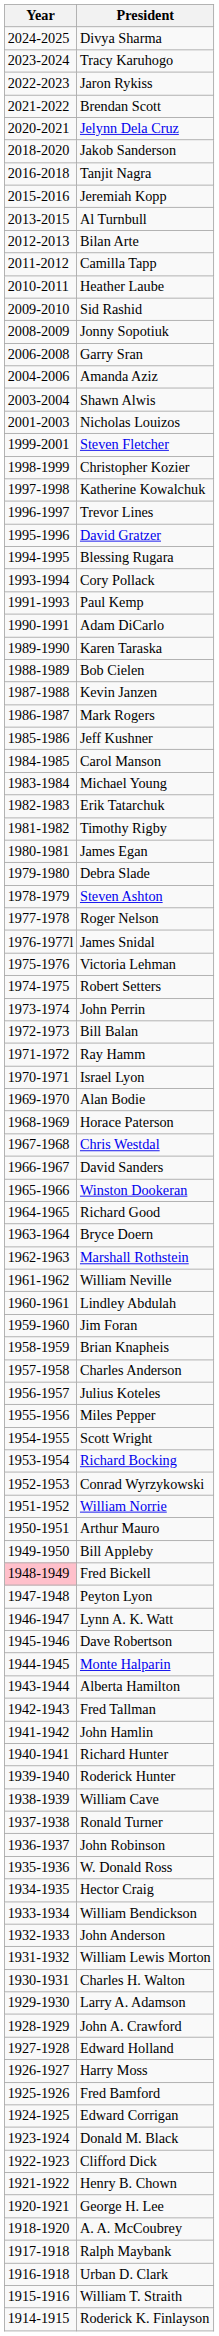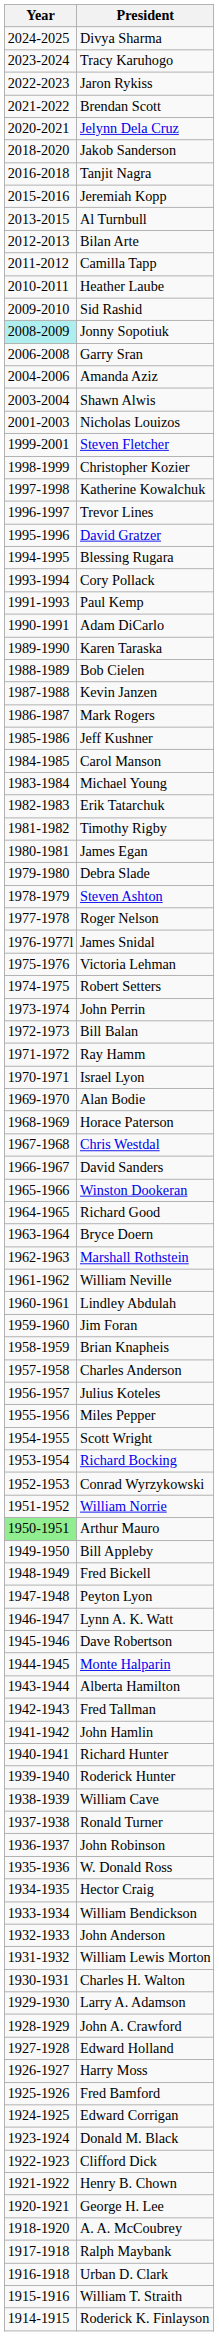(39, 331) no background -> (39, 331) paleturquoise background
(39, 1528) no background -> (39, 1528) lightgreen background
(39, 1574) pink background -> (39, 1574) no background
